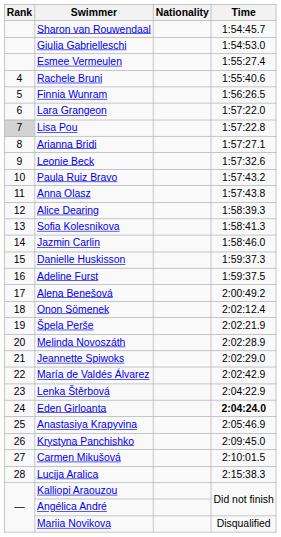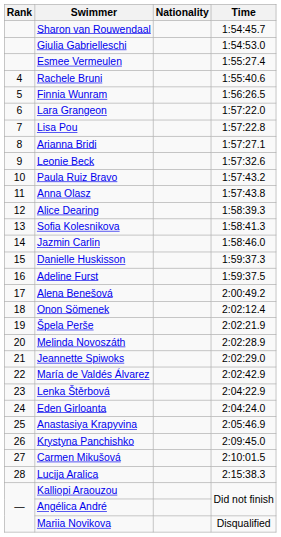(19, 128) lightgrey background -> (19, 128) no background
(244, 408) bold -> (244, 408) normal
